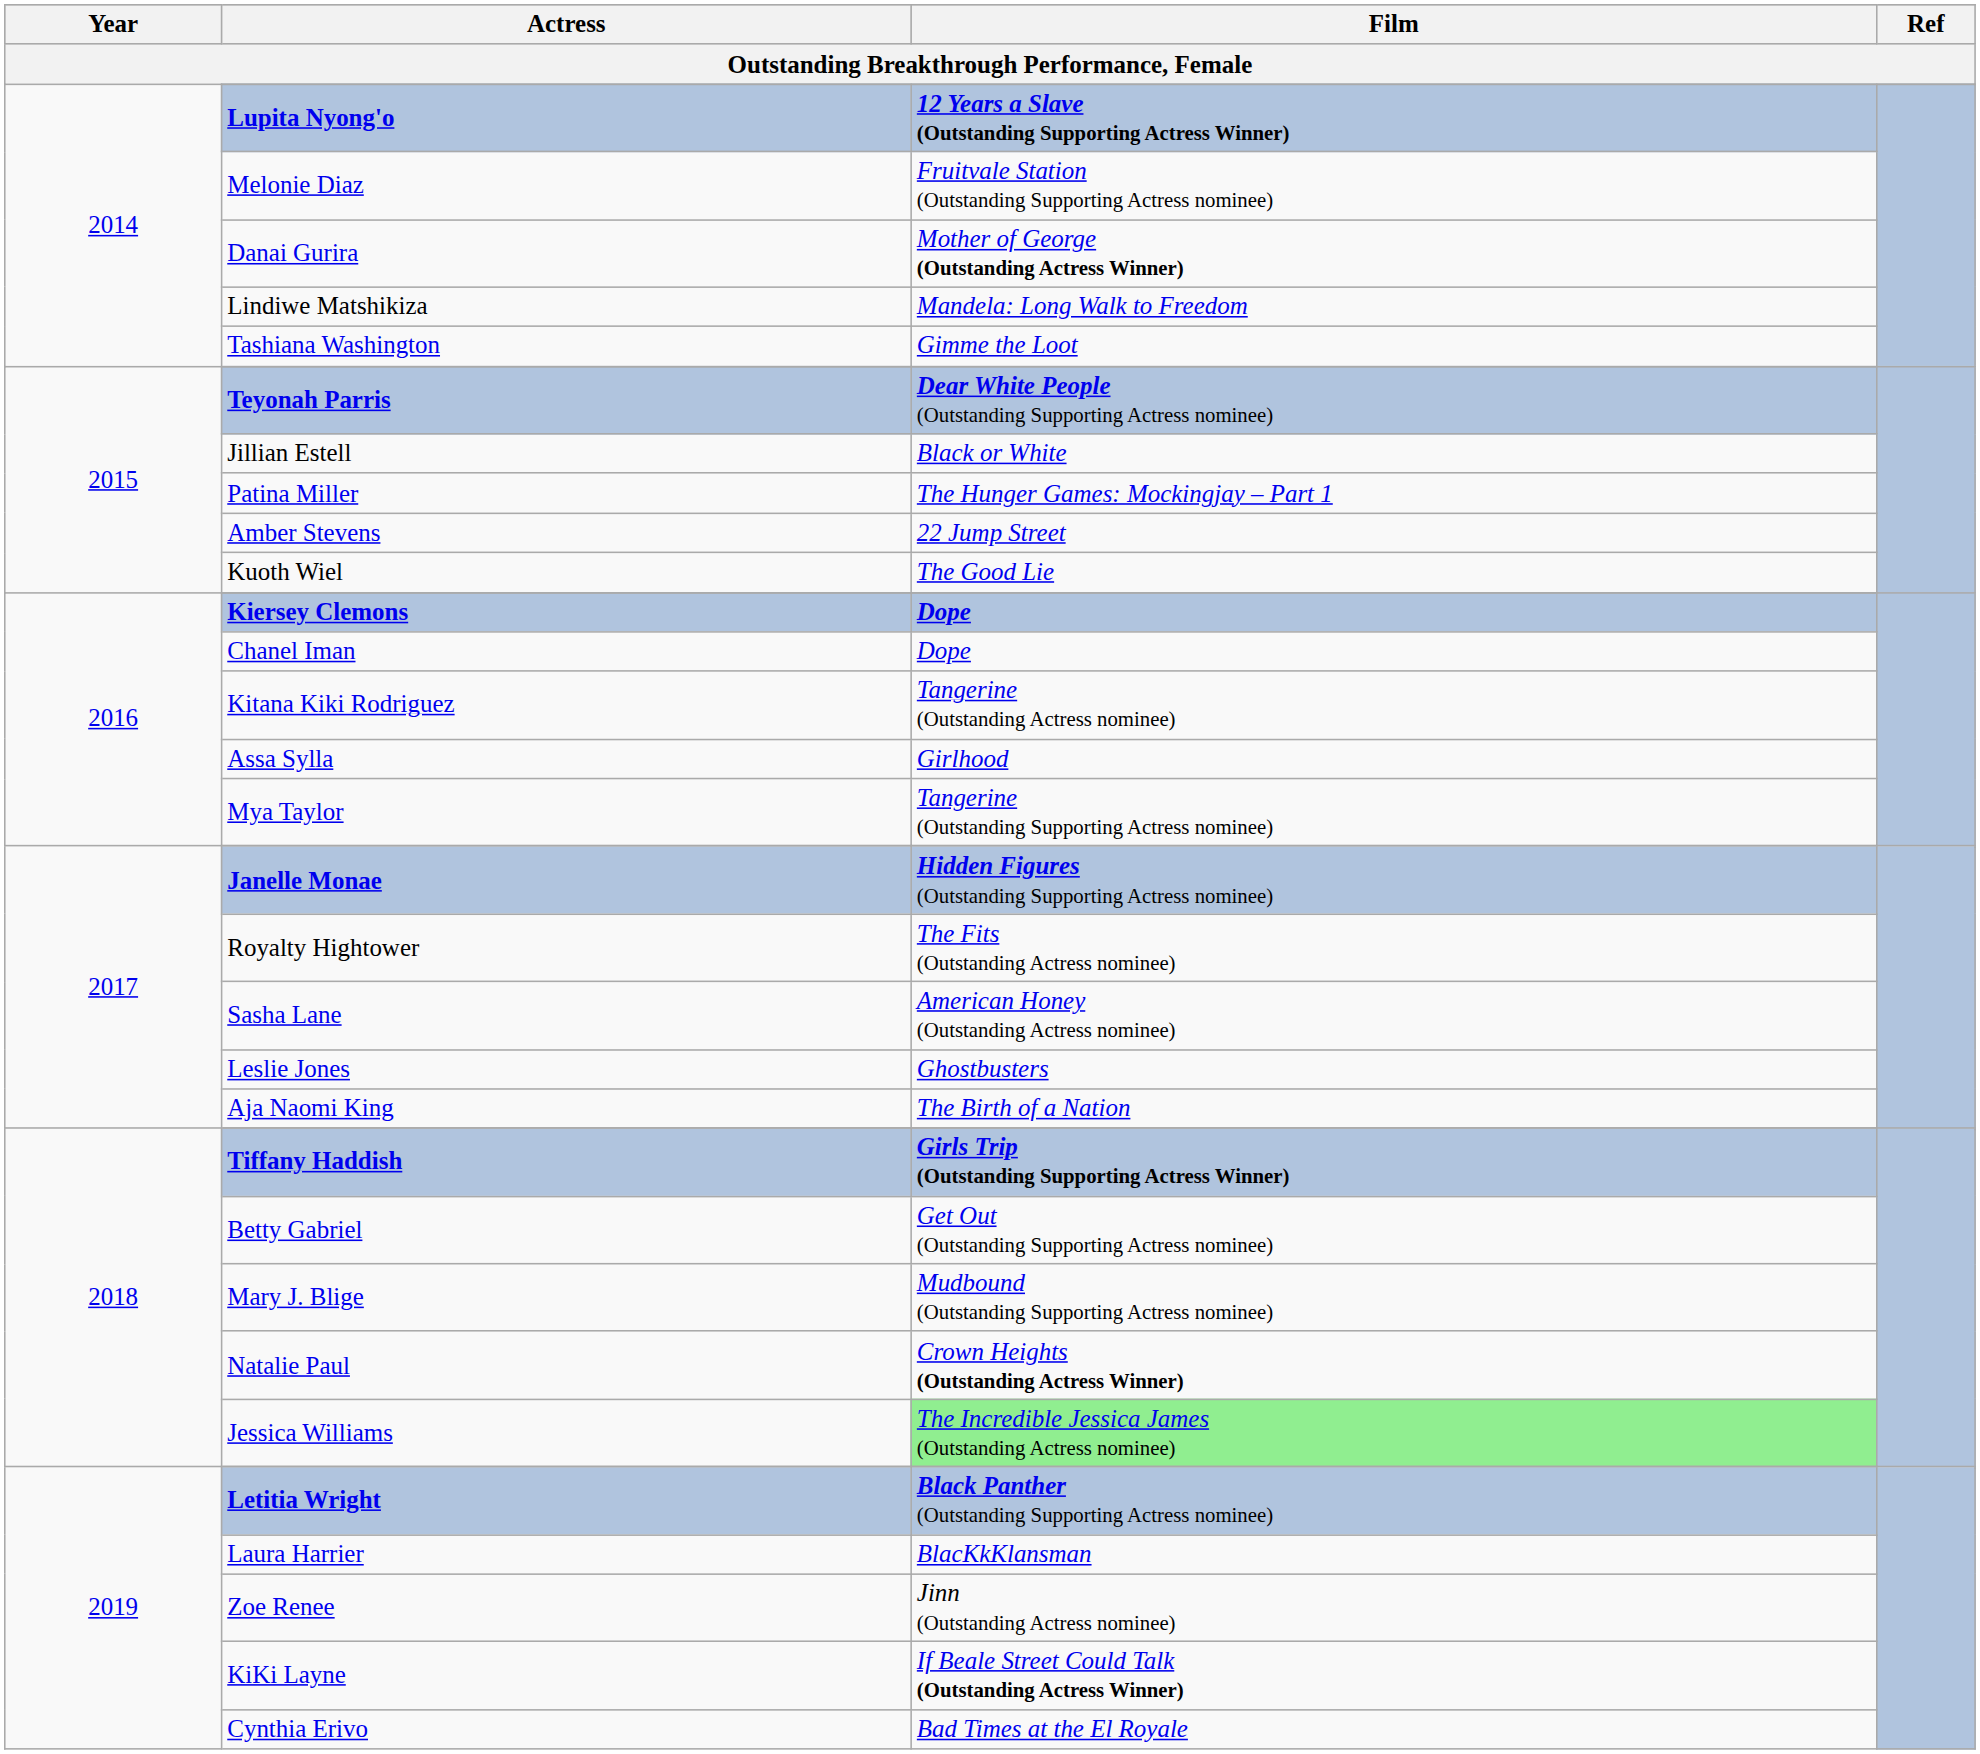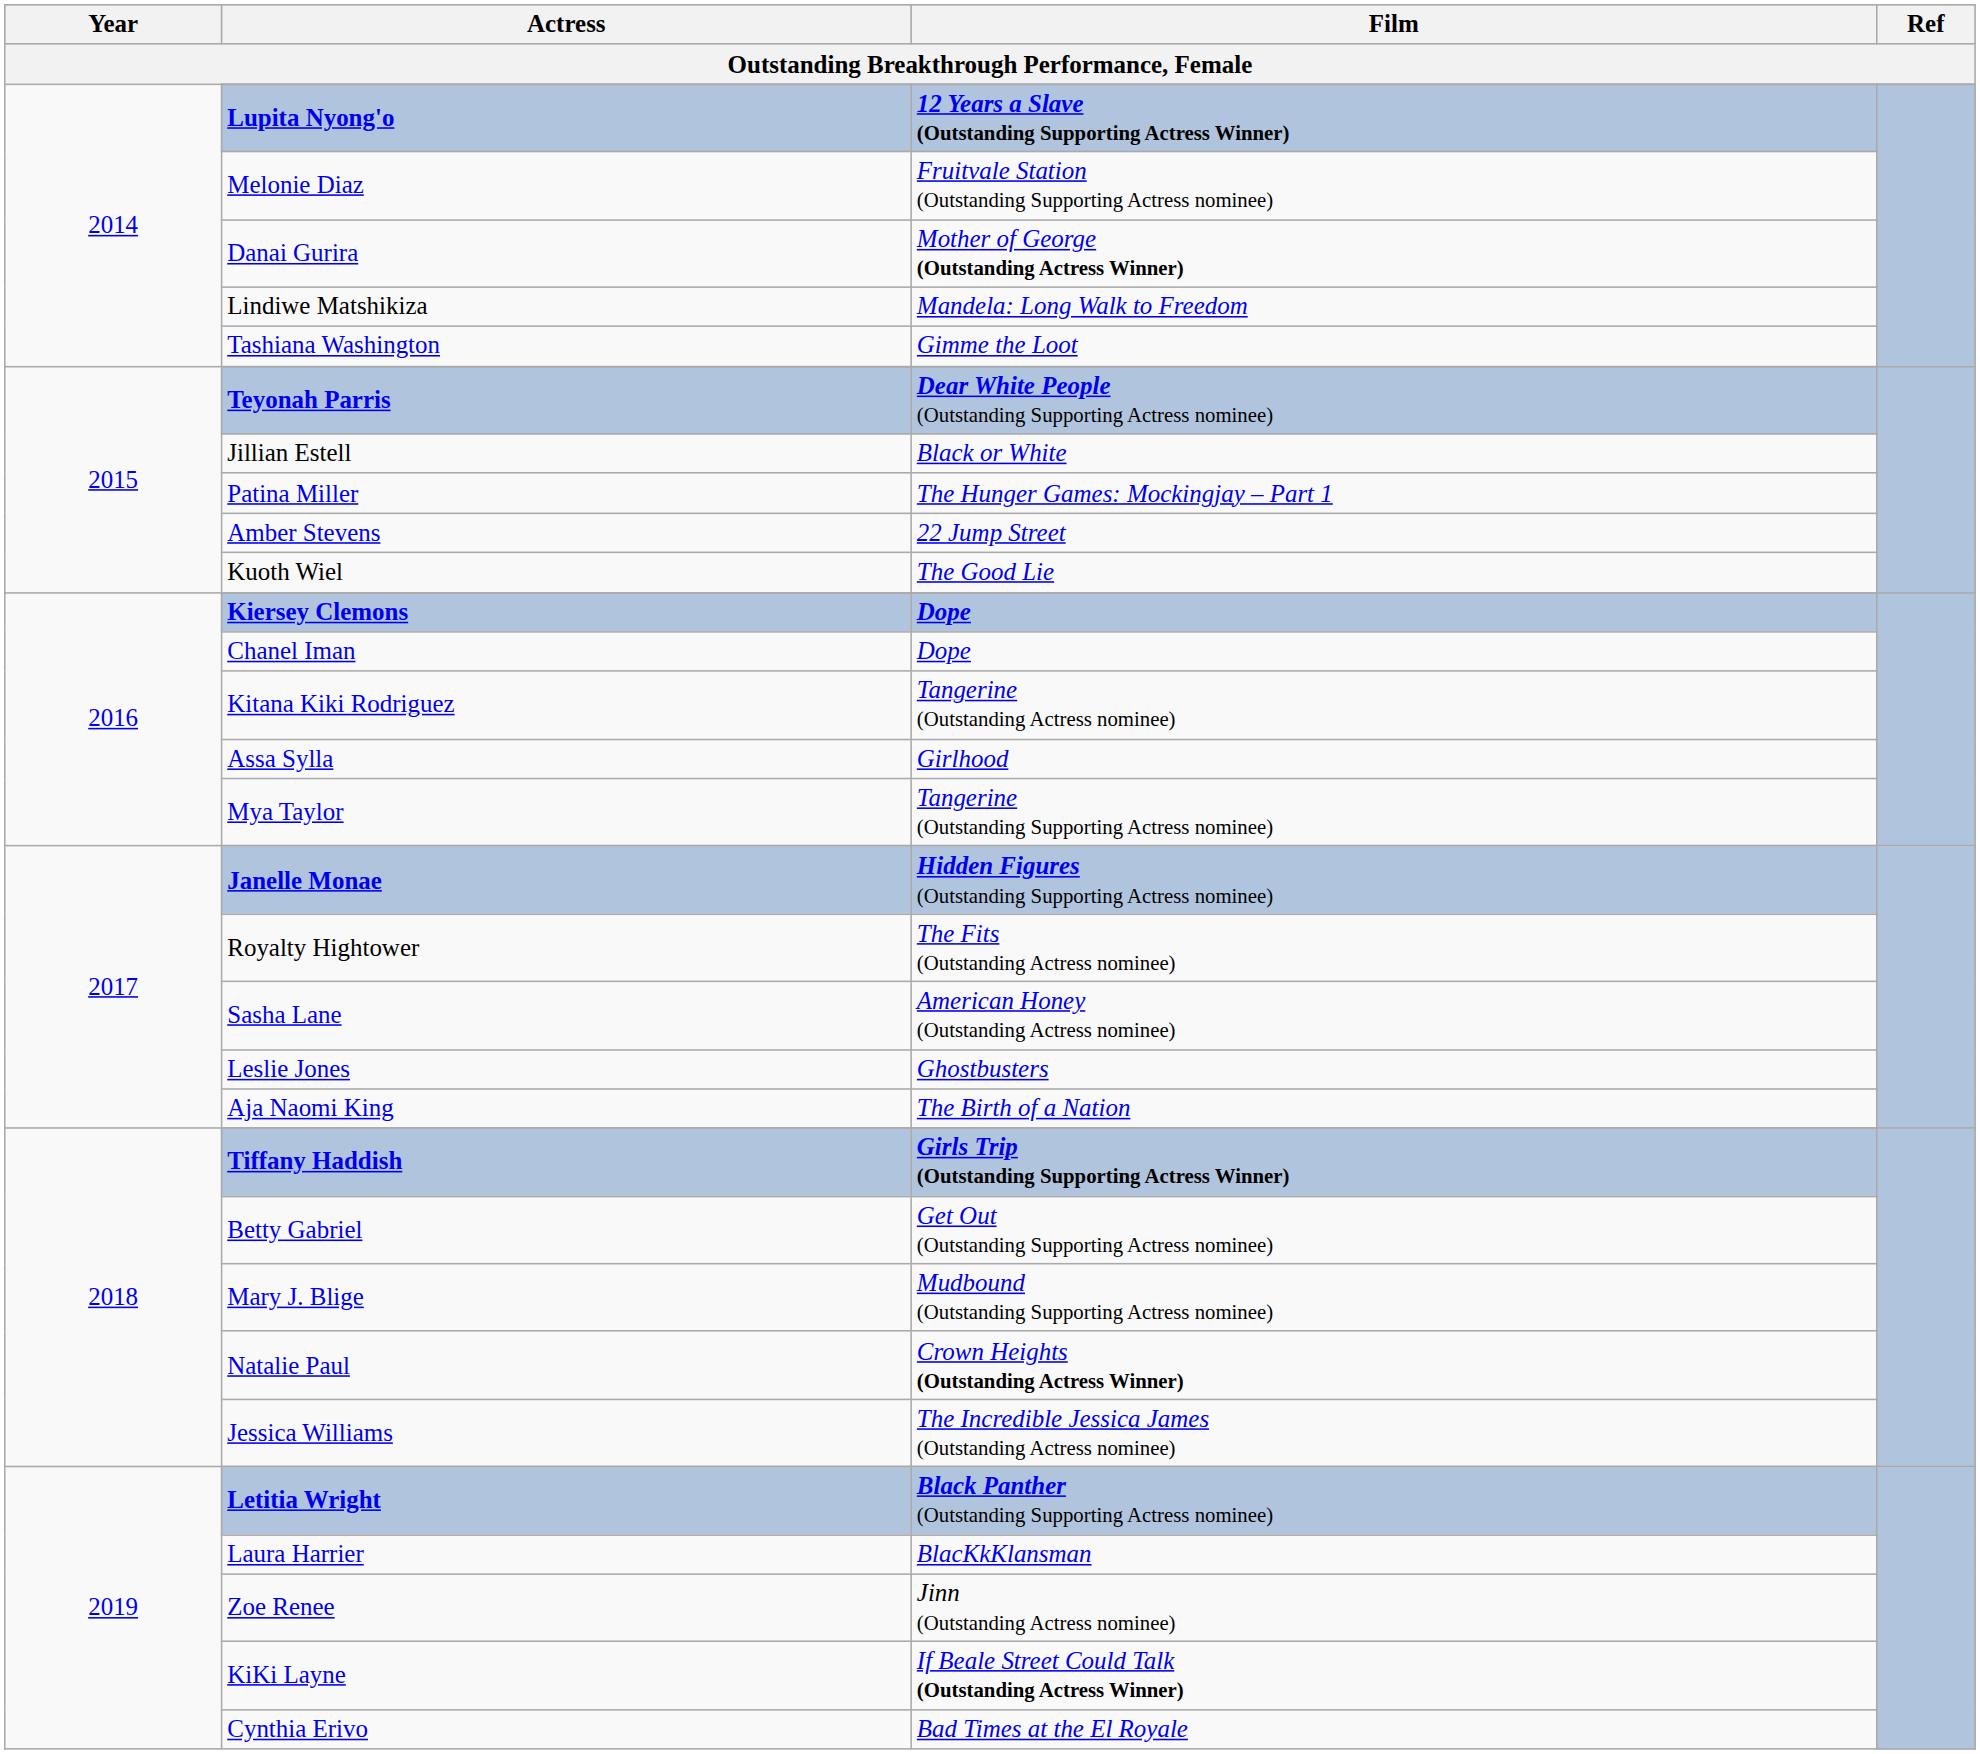(1063, 1432) lightgreen background -> (1063, 1432) no background
